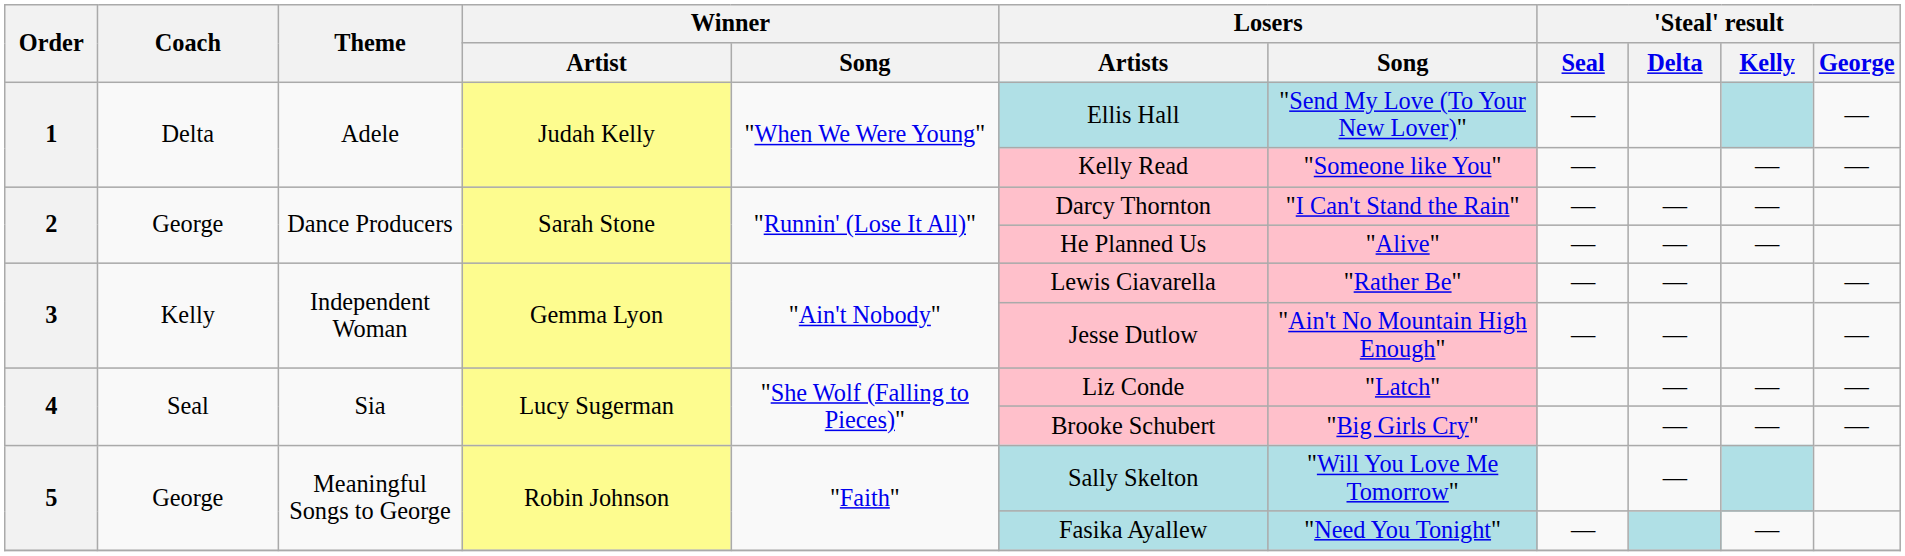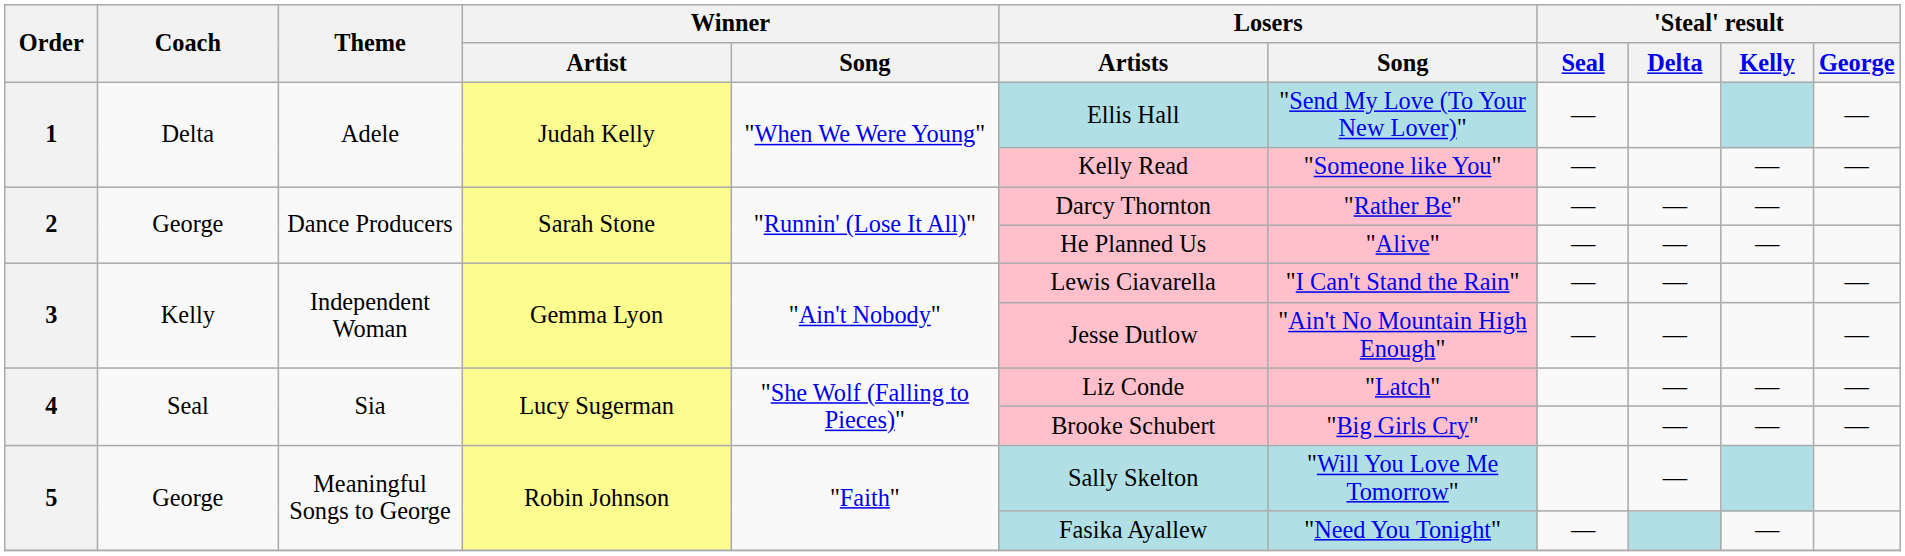(1403, 205) "I Can't Stand the Rain" -> (1403, 205) "Rather Be"
(1403, 282) "Rather Be" -> (1403, 282) "I Can't Stand the Rain"
